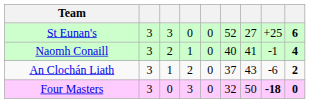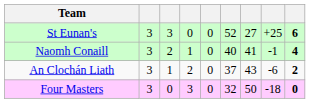(273, 88) bold -> (273, 88) normal
